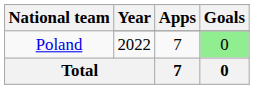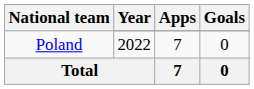(224, 44) lightgreen background -> (224, 44) no background
